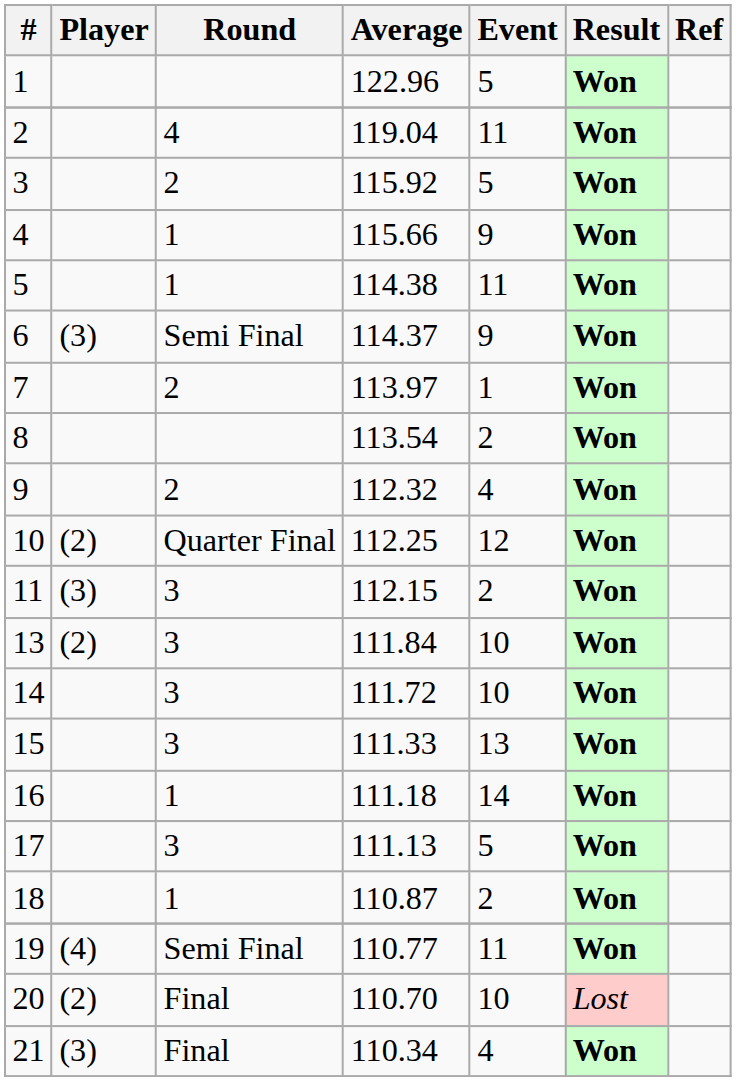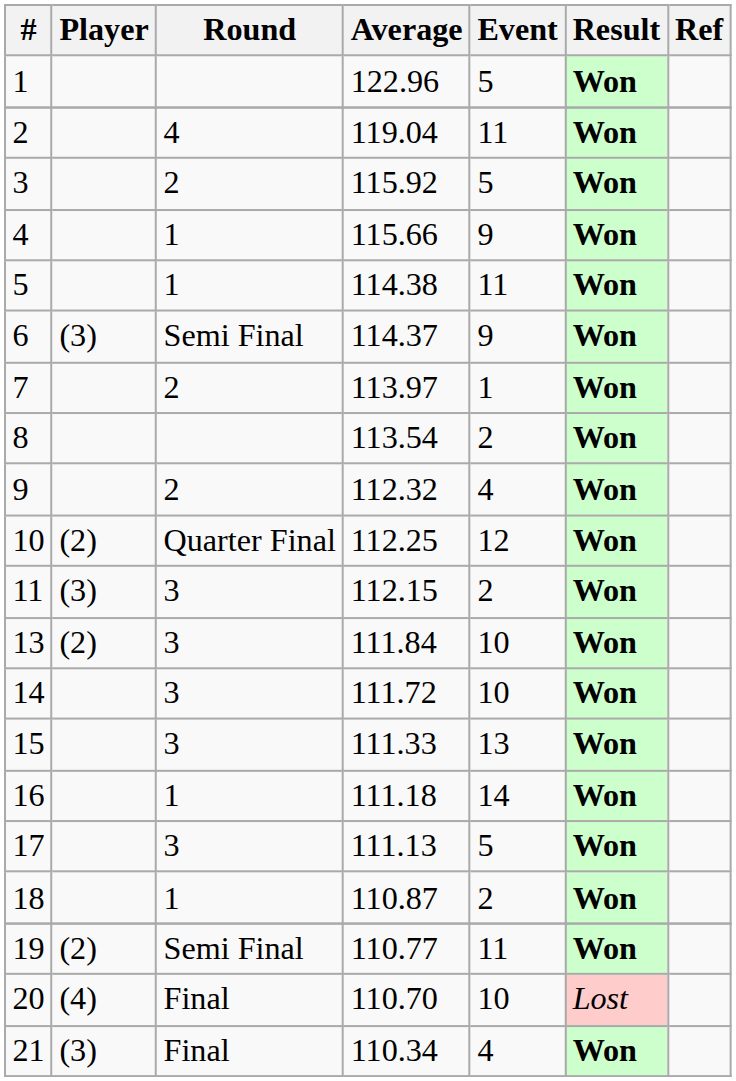(78, 948) (4) -> (78, 948) (2)
(78, 999) (2) -> (78, 999) (4)
